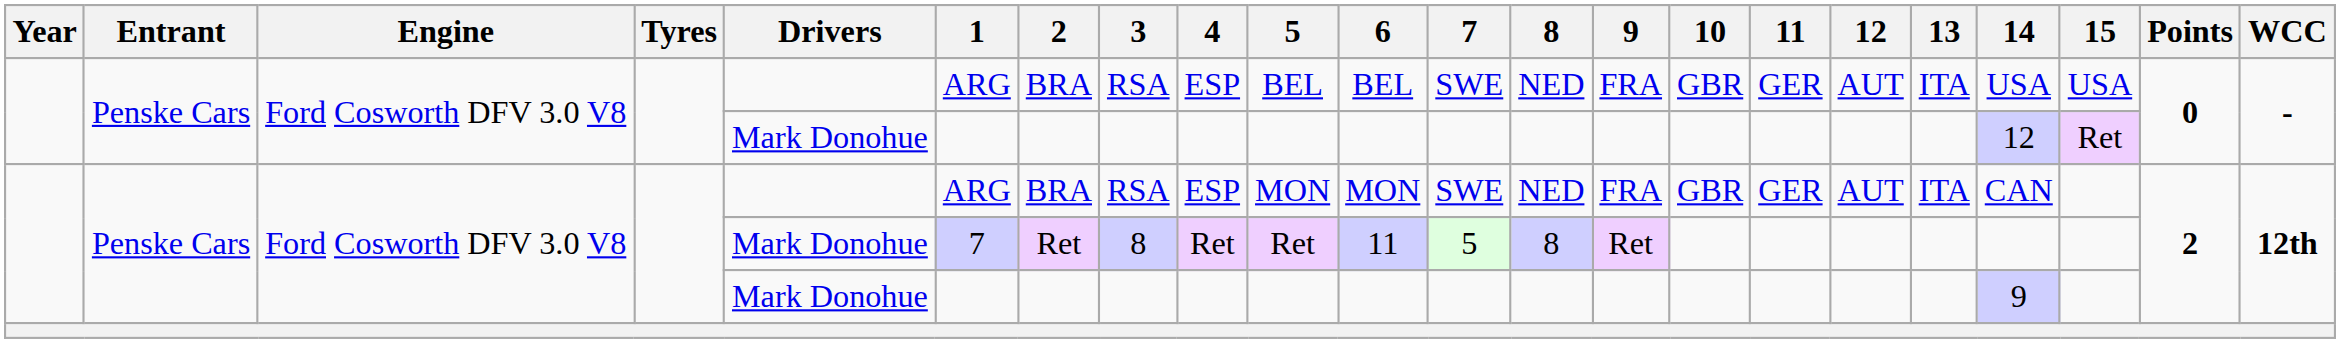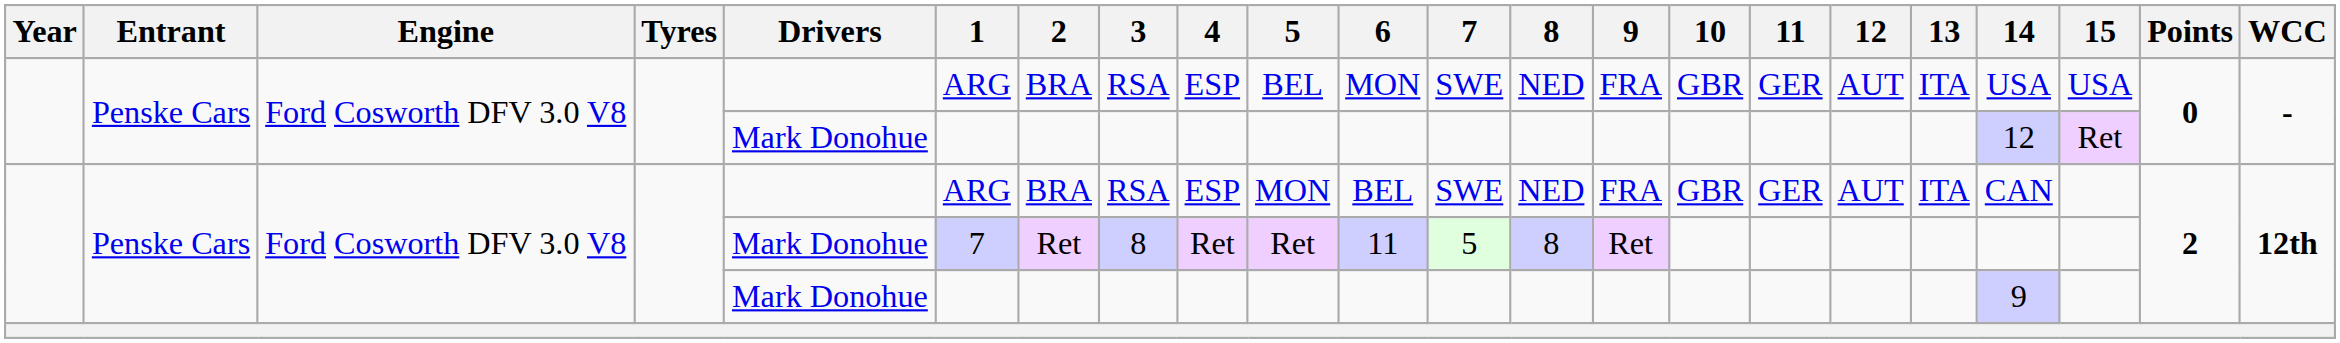(1383, 84) BEL -> (1383, 84) MON
(1383, 190) MON -> (1383, 190) BEL
